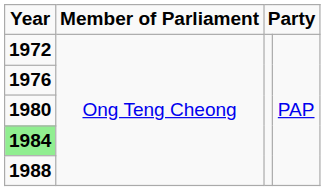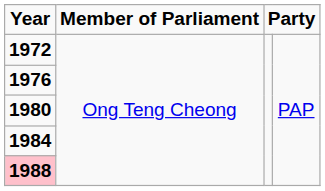(30, 140) lightgreen background -> (30, 140) no background
(30, 170) no background -> (30, 170) pink background
